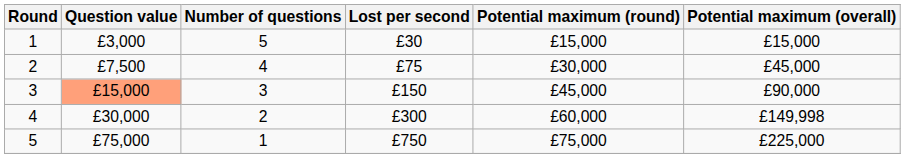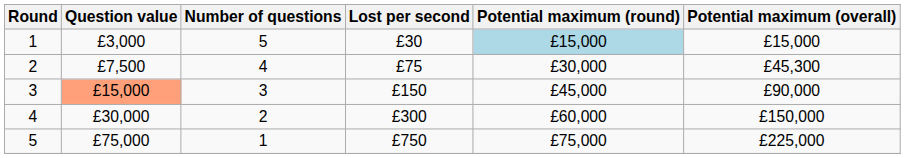(578, 41) no background -> (578, 41) lightblue background
(792, 66) £45,000 -> (792, 66) £45,300
(792, 116) £149,998 -> (792, 116) £150,000
